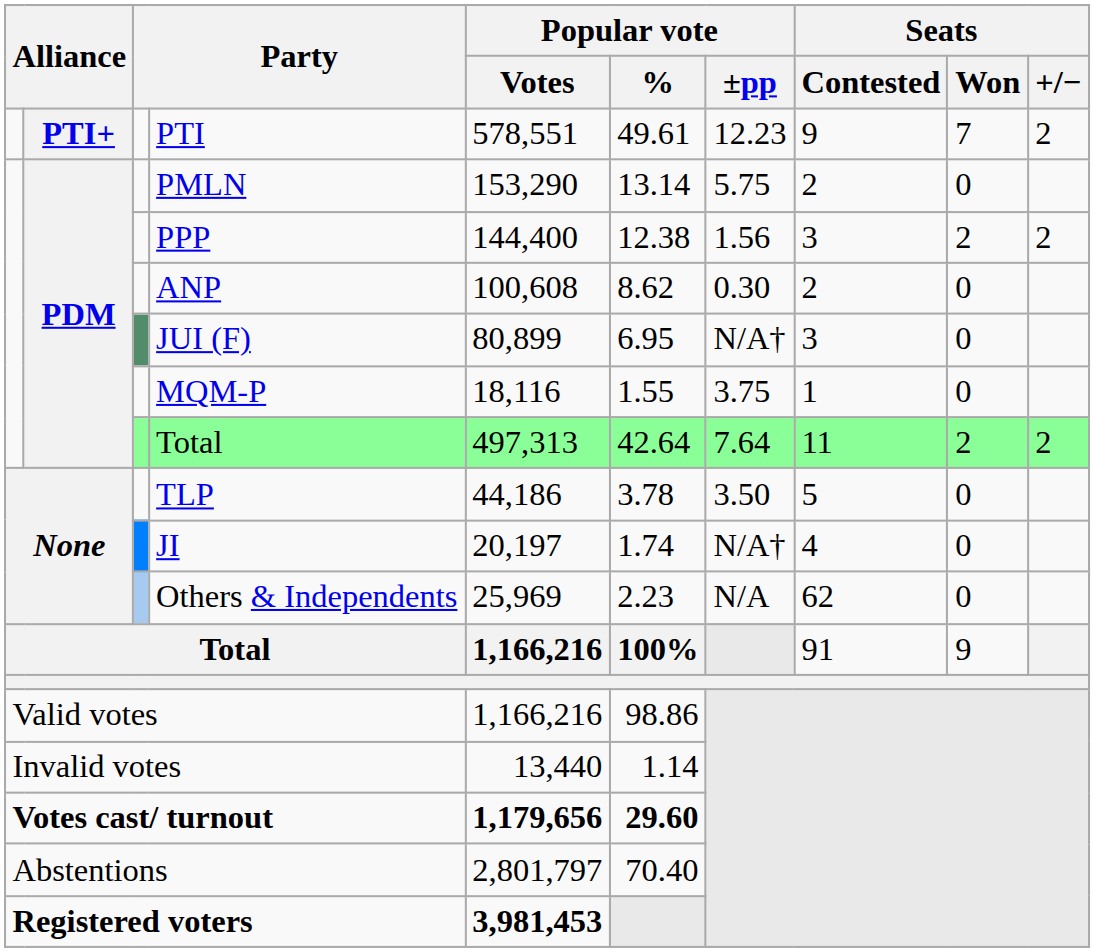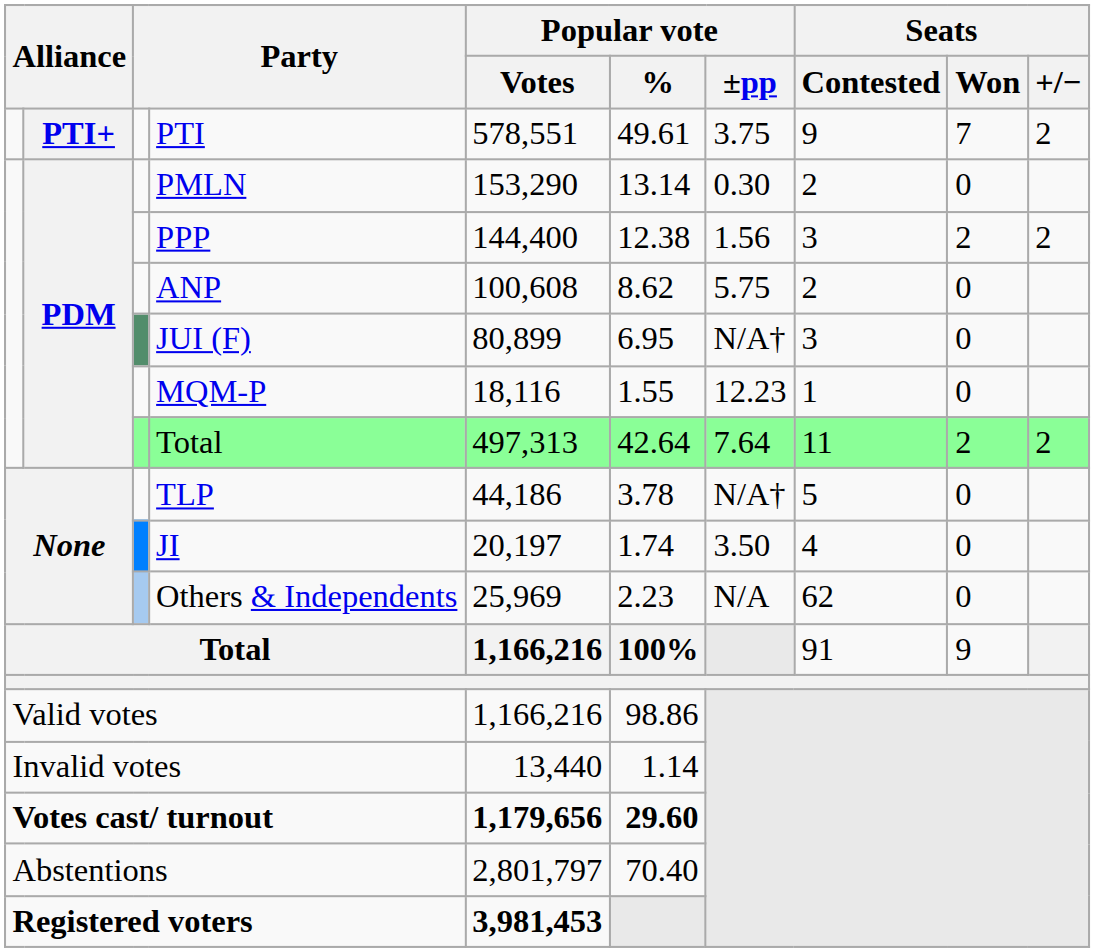(750, 133) 12.23 -> (742, 133) 3.75
(742, 184) 5.75 -> (742, 184) 0.30
(742, 287) 0.30 -> (742, 287) 5.75
(742, 390) 3.75 -> (750, 390) 12.23
(742, 493) 3.50 -> (750, 493) N/A†
(750, 545) N/A† -> (742, 545) 3.50
